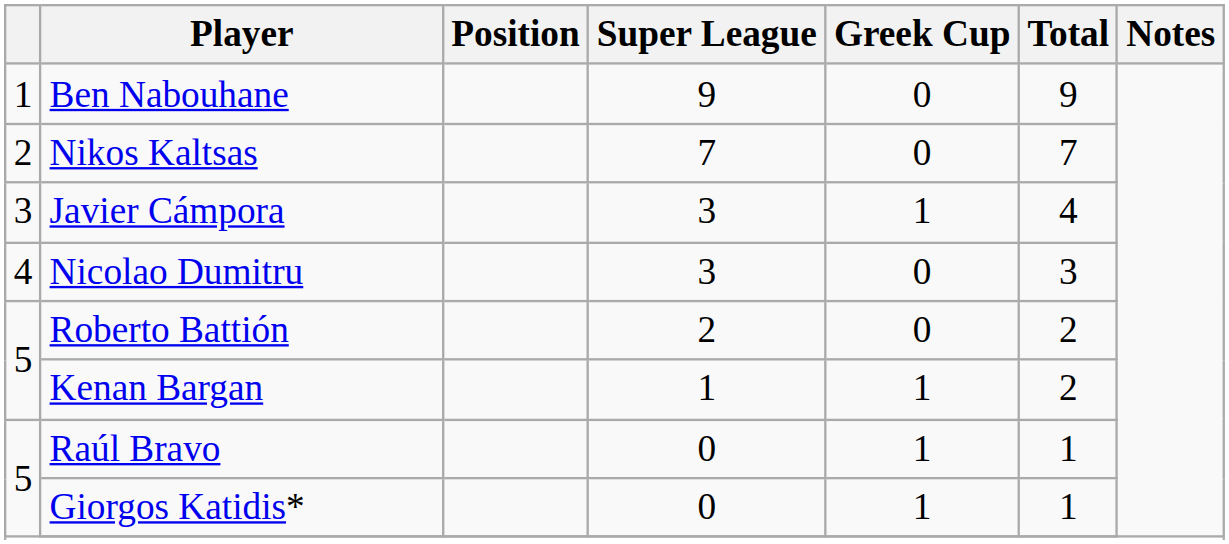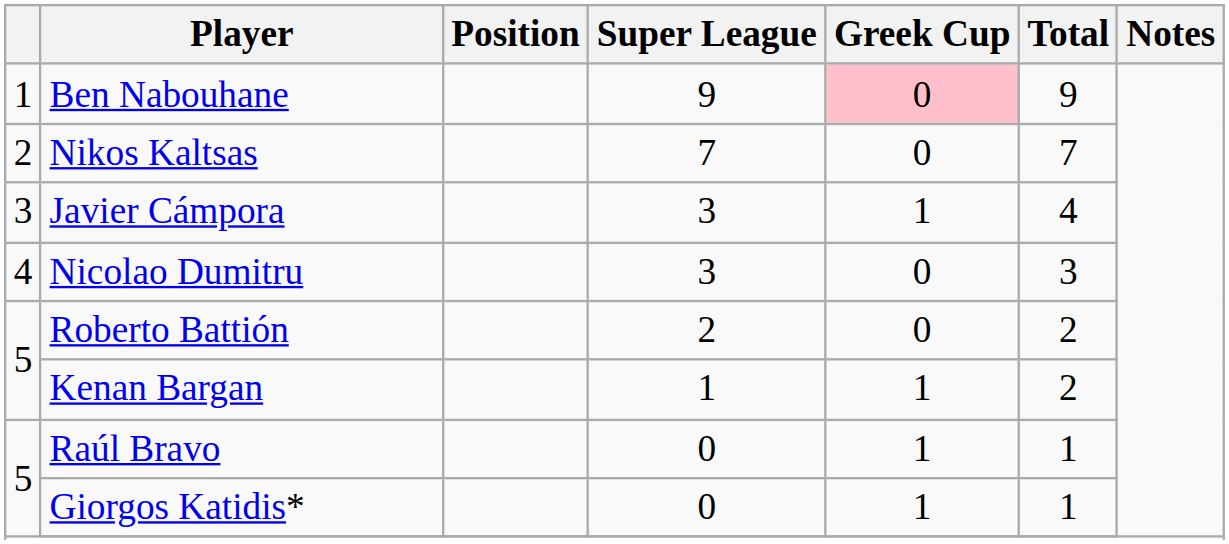(922, 93) no background -> (922, 93) pink background
